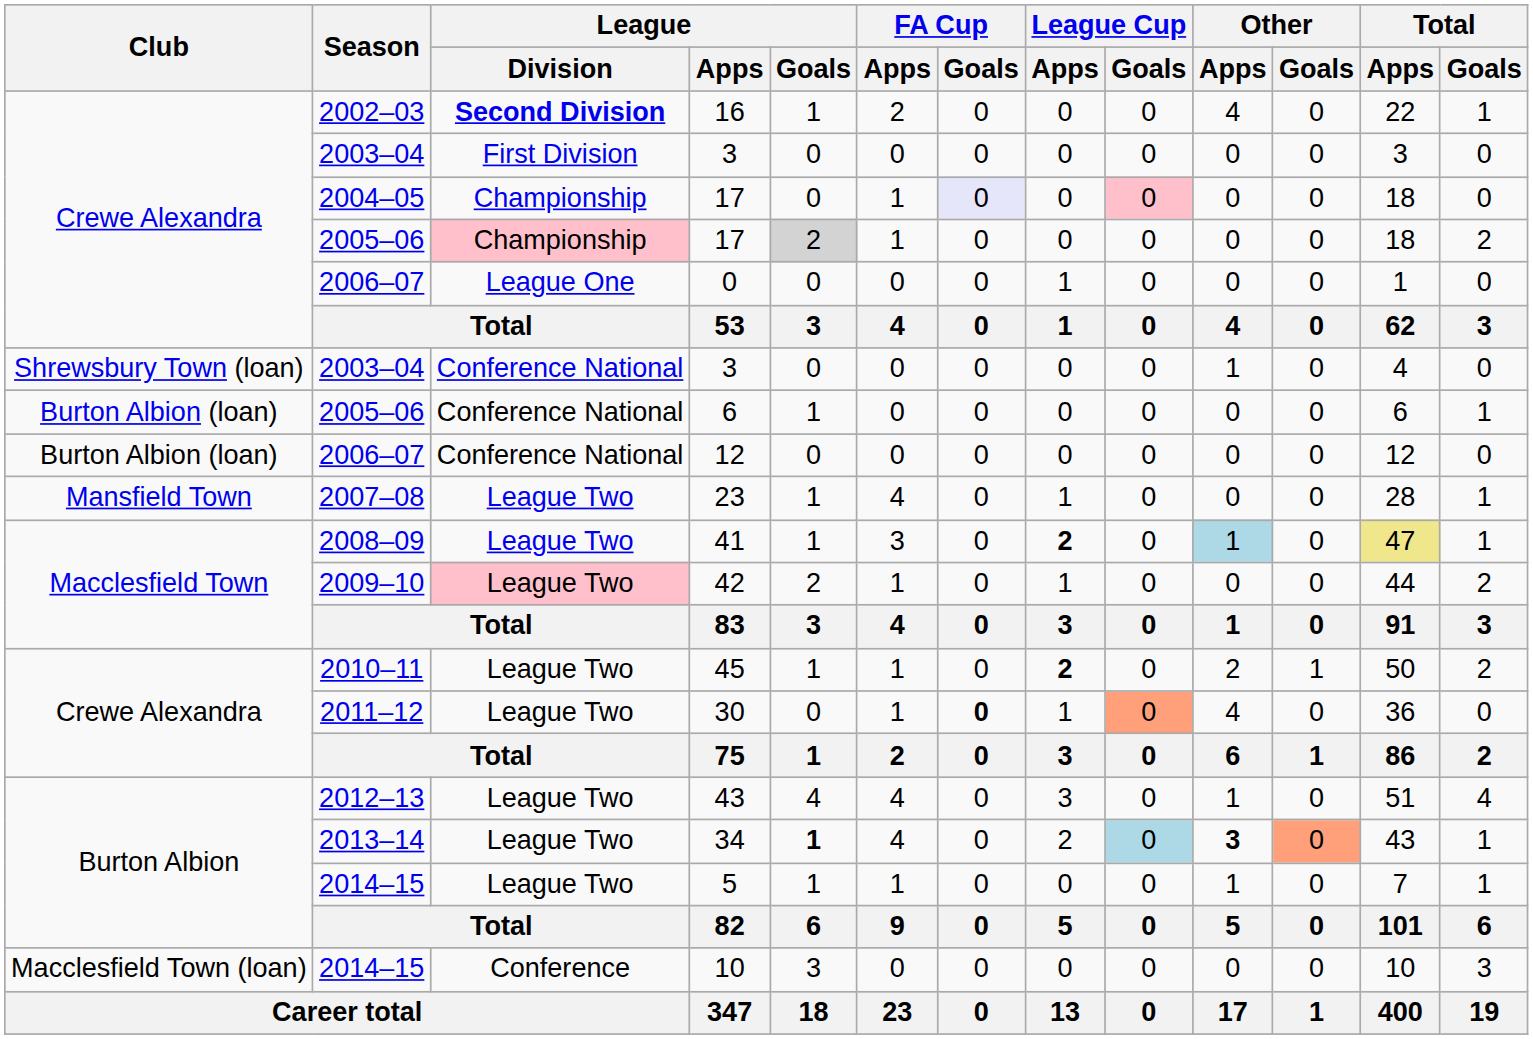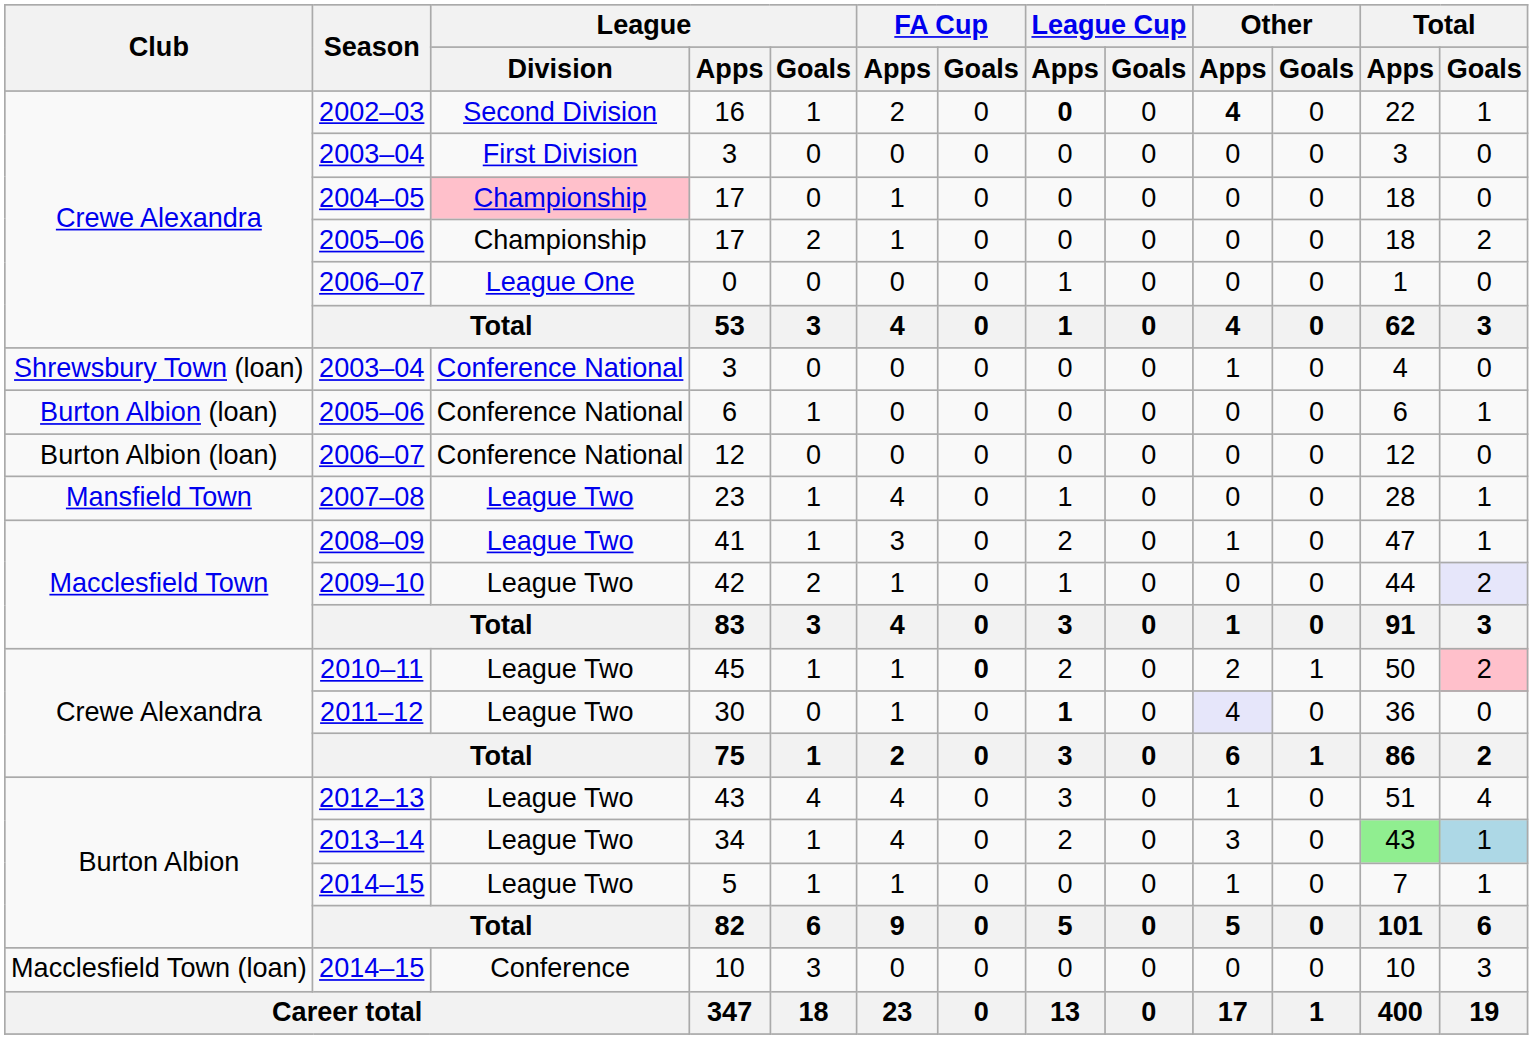(560, 111) bold -> (560, 111) normal
(1065, 111) normal -> (1065, 111) bold
(1233, 111) normal -> (1233, 111) bold
(560, 197) no background -> (560, 197) pink background
(981, 197) lavender background -> (981, 197) no background
(1149, 197) pink background -> (1149, 197) no background
(560, 240) pink background -> (560, 240) no background
(813, 240) lightgrey background -> (813, 240) no background
(1065, 540) bold -> (1065, 540) normal
(1233, 540) lightblue background -> (1233, 540) no background
(1400, 540) khaki background -> (1400, 540) no background
(560, 583) pink background -> (560, 583) no background
(1484, 583) no background -> (1484, 583) lavender background
(981, 669) normal -> (981, 669) bold
(1065, 669) bold -> (1065, 669) normal
(1484, 669) no background -> (1484, 669) pink background
(981, 712) bold -> (981, 712) normal
(1065, 712) normal -> (1065, 712) bold
(1149, 712) lightsalmon background -> (1149, 712) no background
(1233, 712) no background -> (1233, 712) lavender background
(813, 840) bold -> (813, 840) normal
(1149, 840) lightblue background -> (1149, 840) no background
(1233, 840) bold -> (1233, 840) normal
(1317, 840) lightsalmon background -> (1317, 840) no background
(1400, 840) no background -> (1400, 840) lightgreen background
(1484, 840) no background -> (1484, 840) lightblue background
